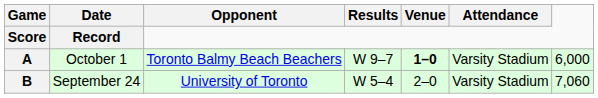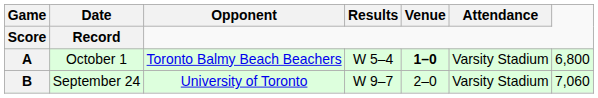(373, 59) W 9–7 -> (373, 59) W 5–4
(572, 59) 6,000 -> (572, 59) 6,800
(373, 81) W 5–4 -> (373, 81) W 9–7
